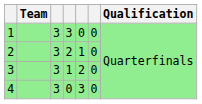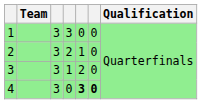(81, 89) normal -> (81, 89) bold
(94, 89) normal -> (94, 89) bold
